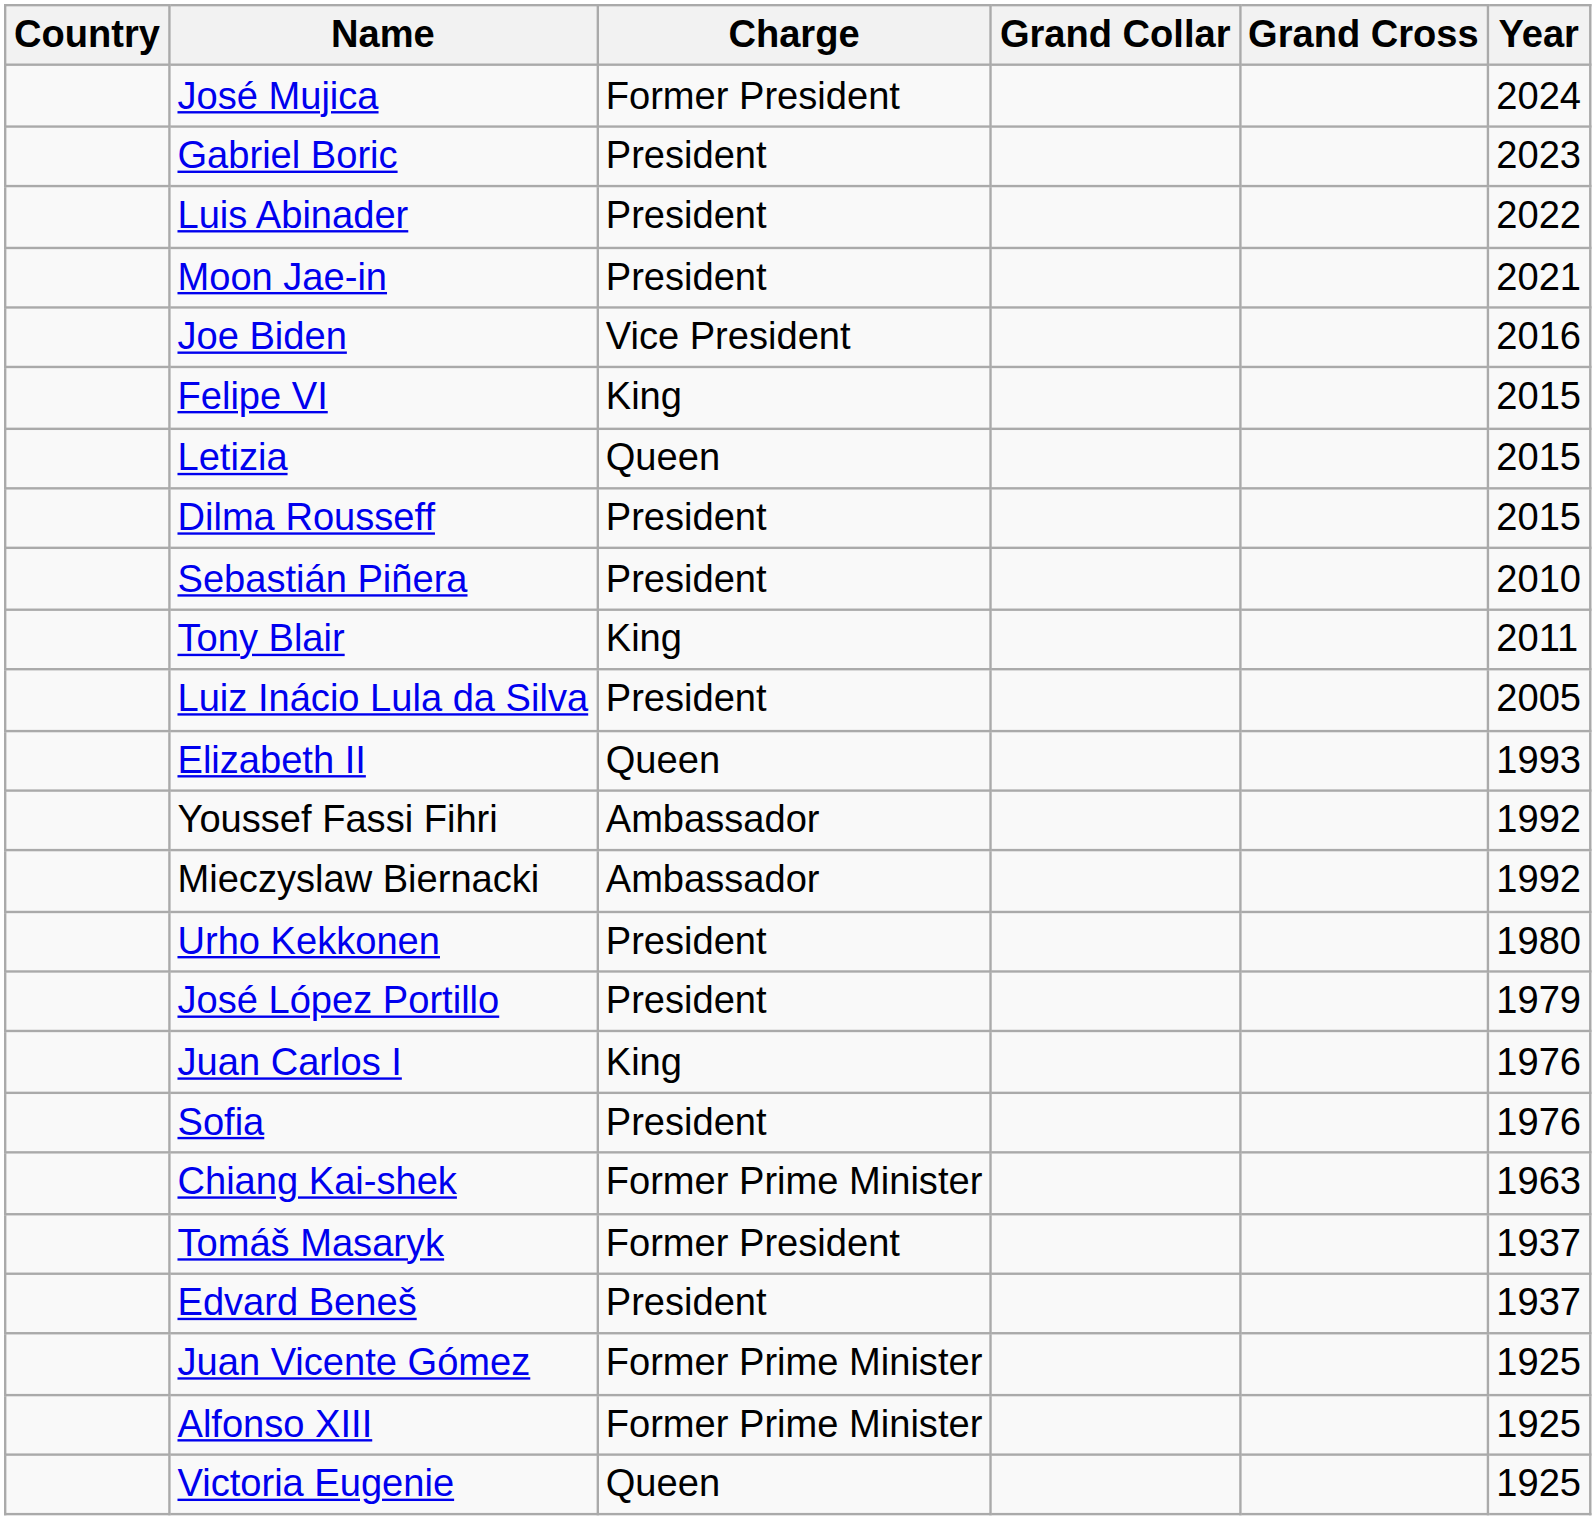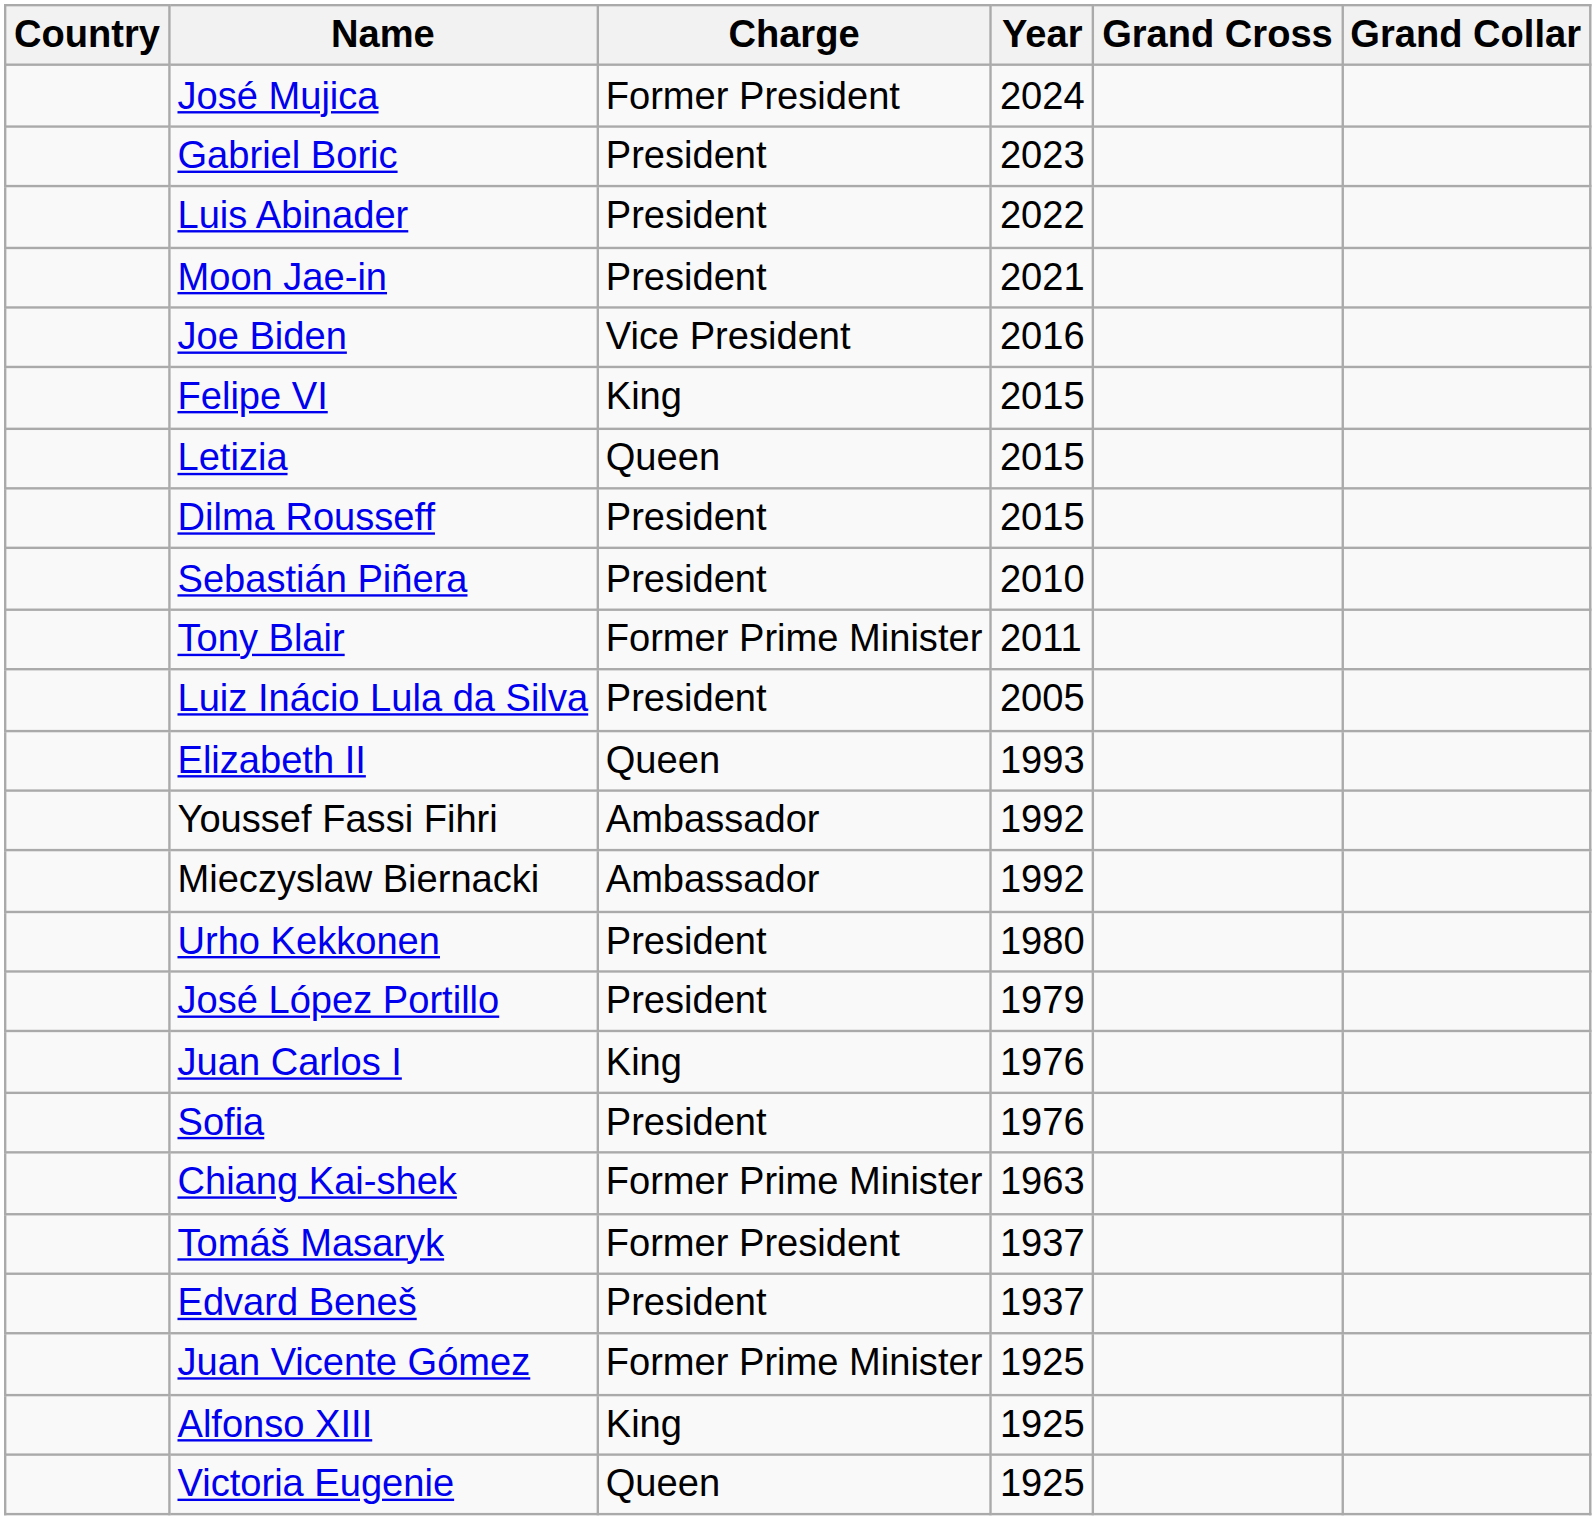columns swapped: (1115, 34) <-> (1539, 34)
(644, 638) King -> (794, 638) Former Prime Minister
(794, 1423) Former Prime Minister -> (644, 1423) King
